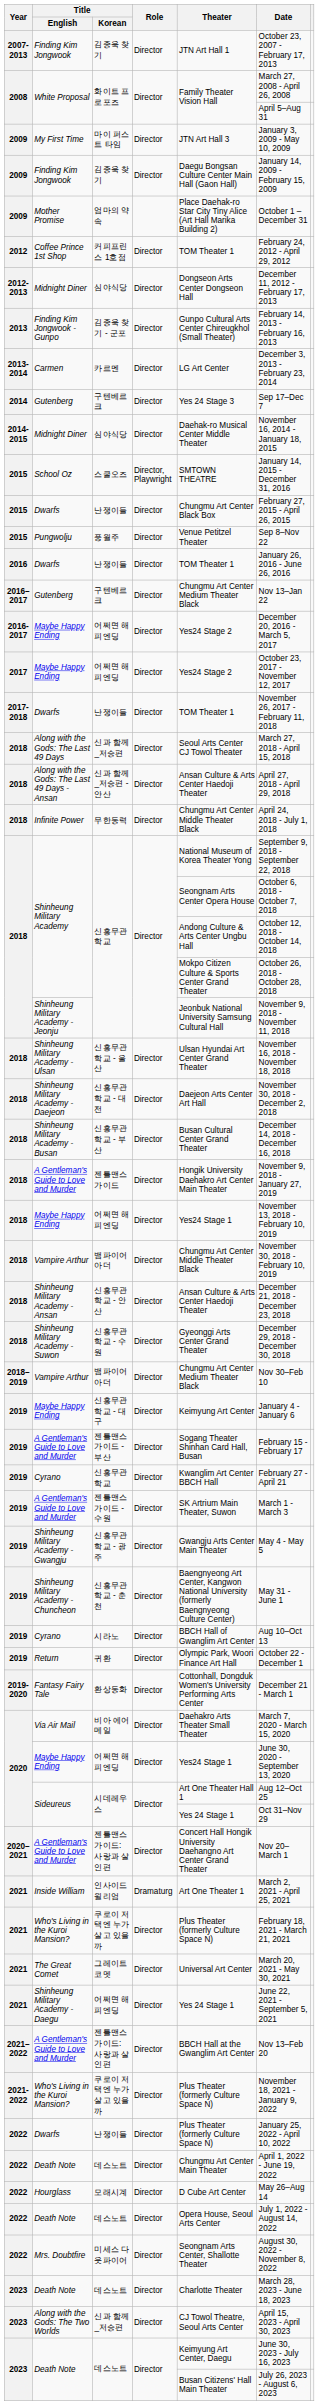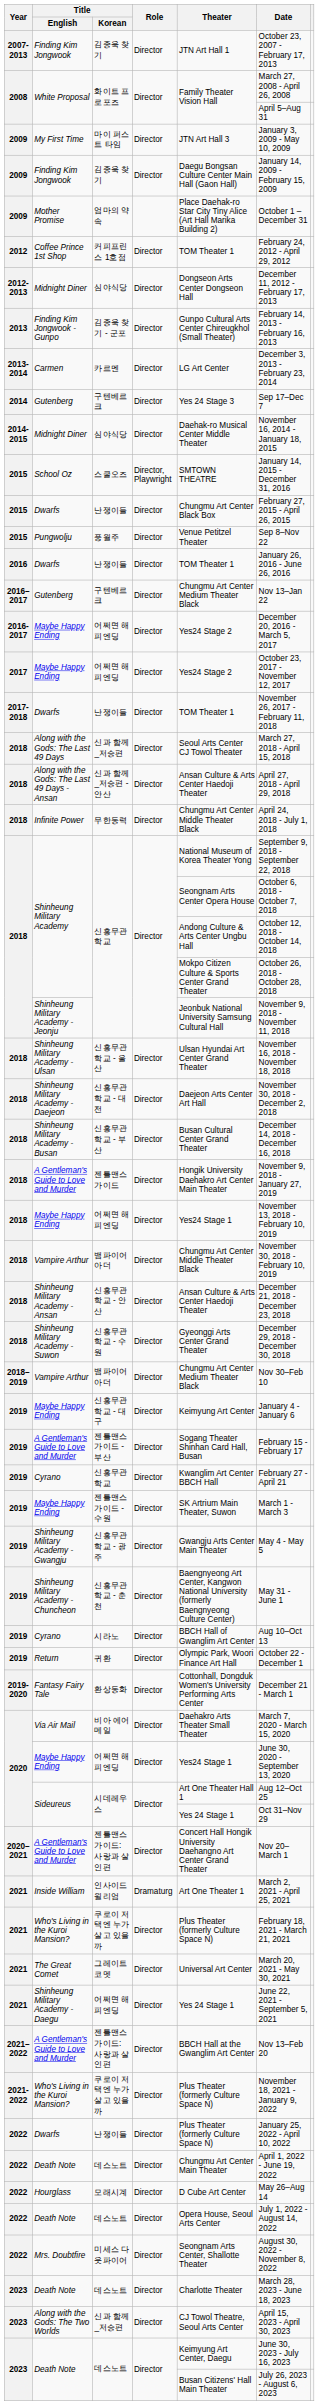(61, 1508) A Gentleman's Guide to Love and Murder -> (59, 1508) Maybe Happy Ending
